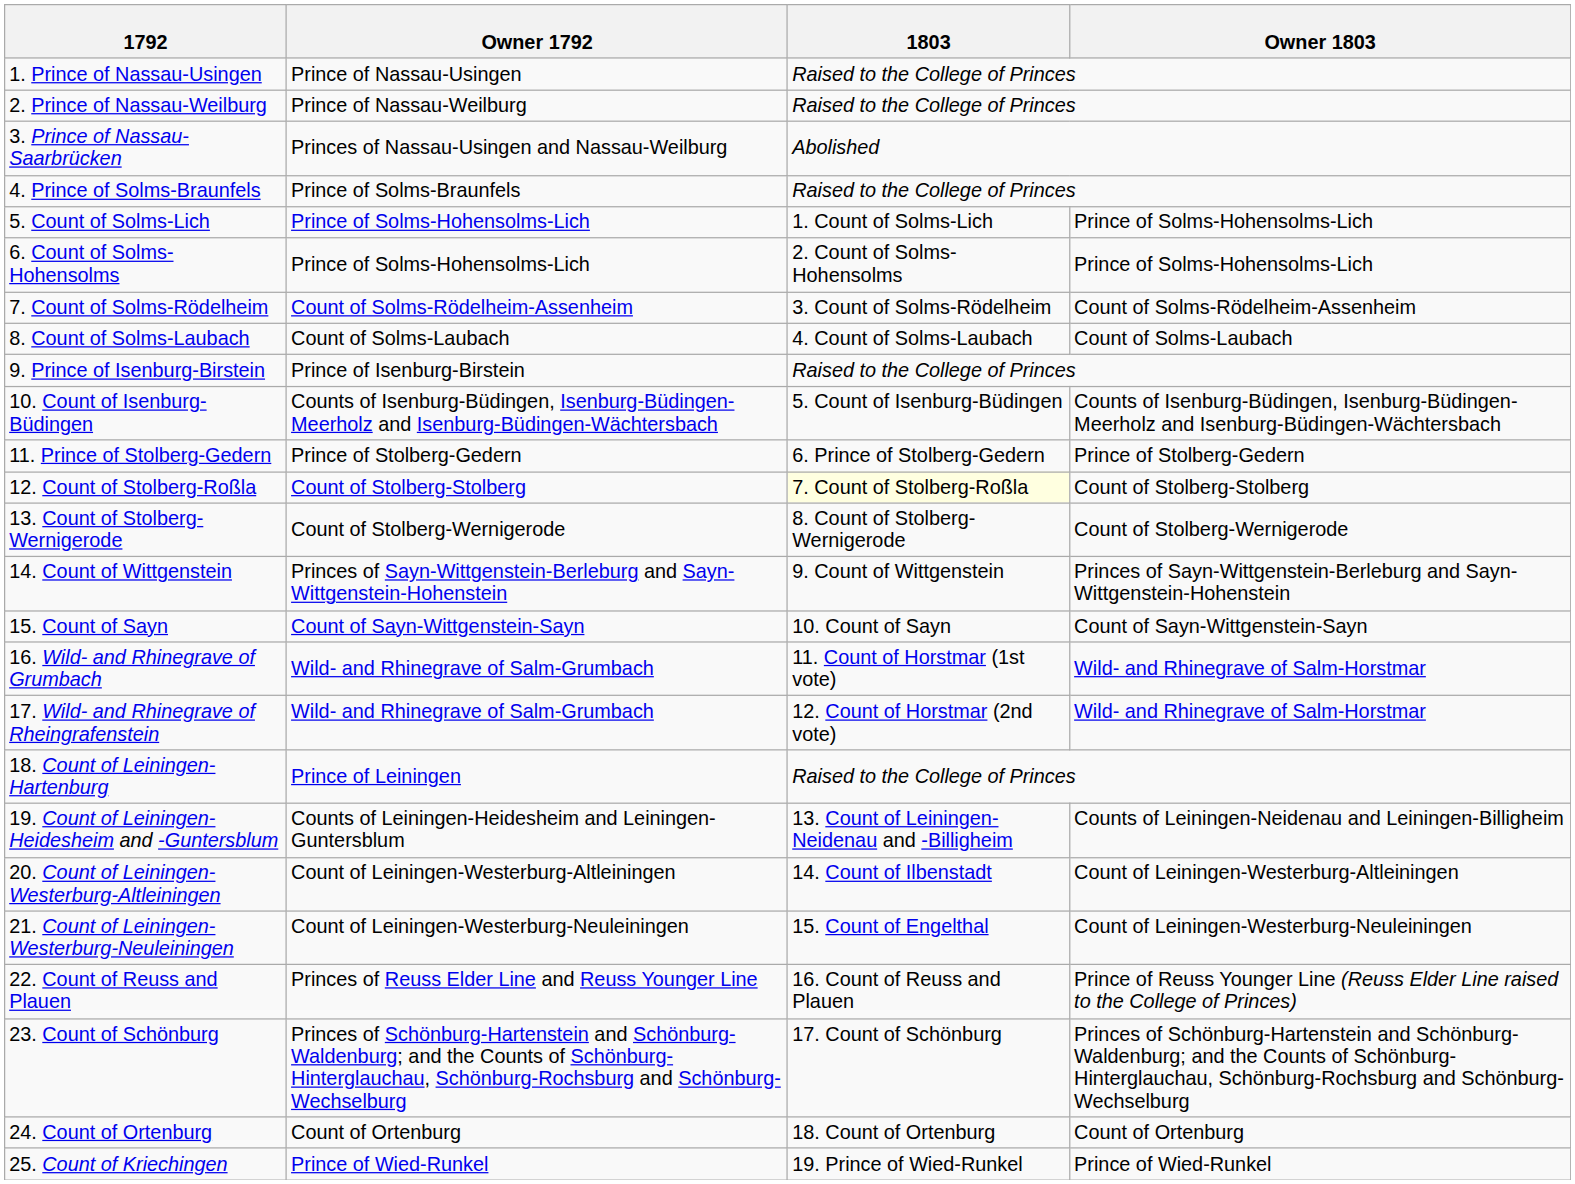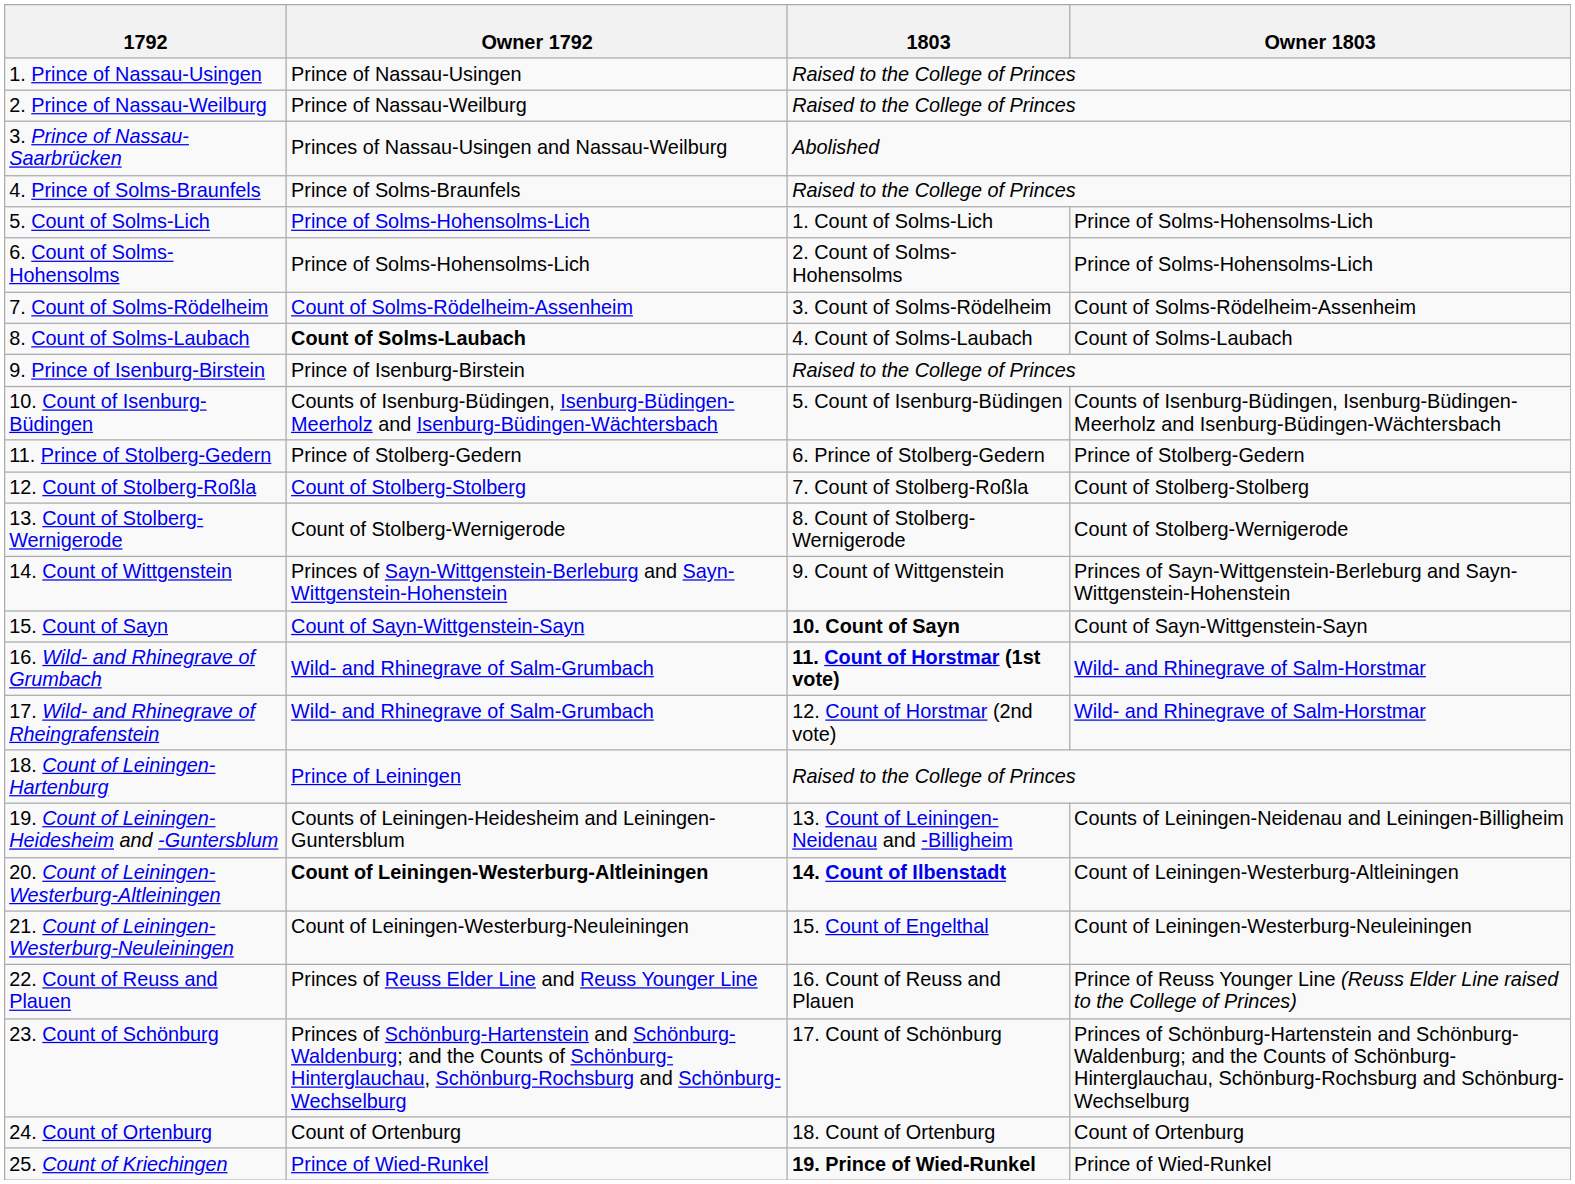(400, 338) normal -> (408, 338) bold
(910, 487) lightyellow background -> (910, 487) no background
(872, 626) normal -> (876, 626) bold
(908, 668) normal -> (916, 668) bold
(483, 872) normal -> (500, 872) bold
(892, 872) normal -> (899, 872) bold
(907, 1163) normal -> (914, 1163) bold
